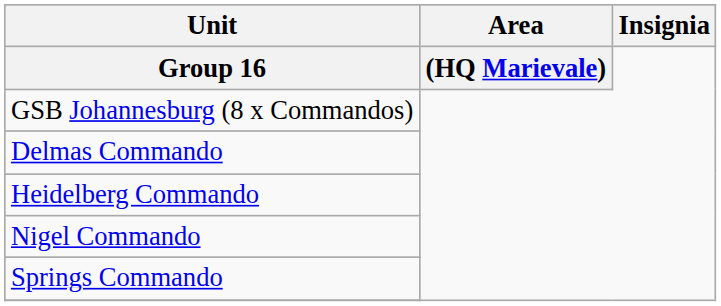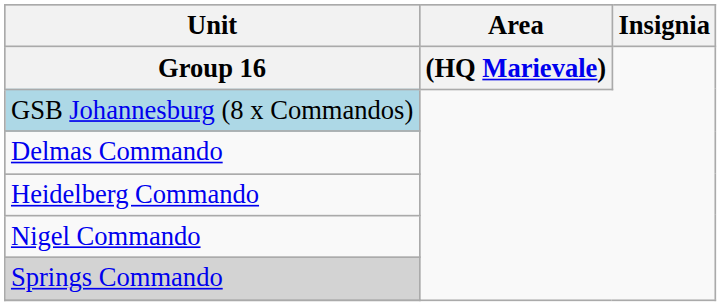(212, 109) no background -> (212, 109) lightblue background
(117, 278) no background -> (117, 278) lightgrey background
